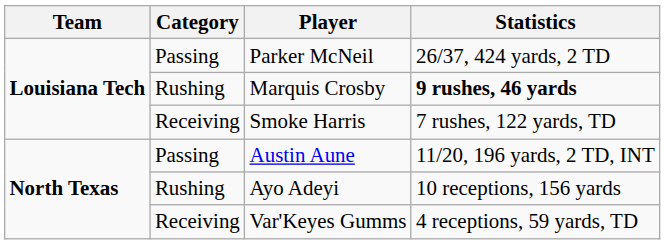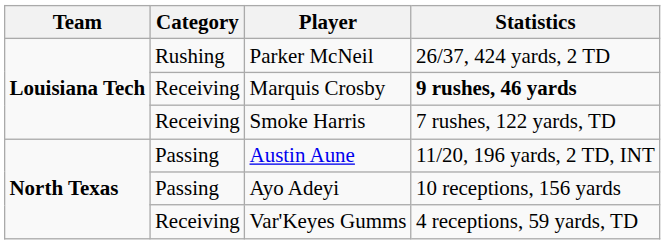(187, 55) Passing -> (190, 55) Rushing
(190, 88) Rushing -> (197, 88) Receiving
(190, 188) Rushing -> (187, 188) Passing
